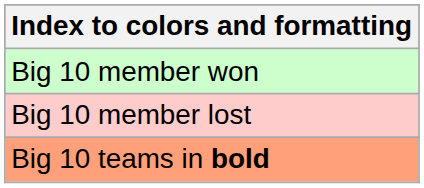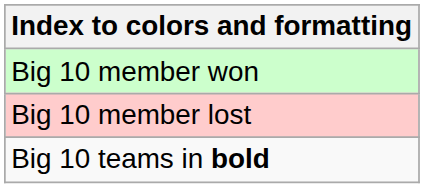(140, 159) lightsalmon background -> (140, 159) no background
